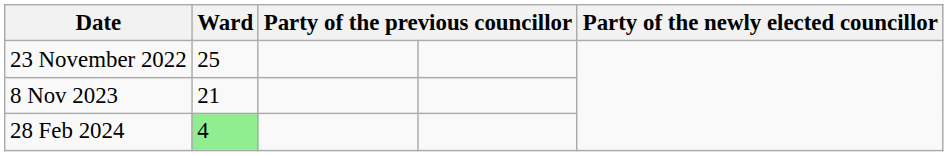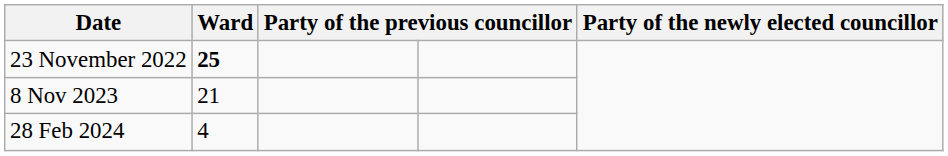(209, 58) normal -> (209, 58) bold
(203, 131) lightgreen background -> (203, 131) no background
